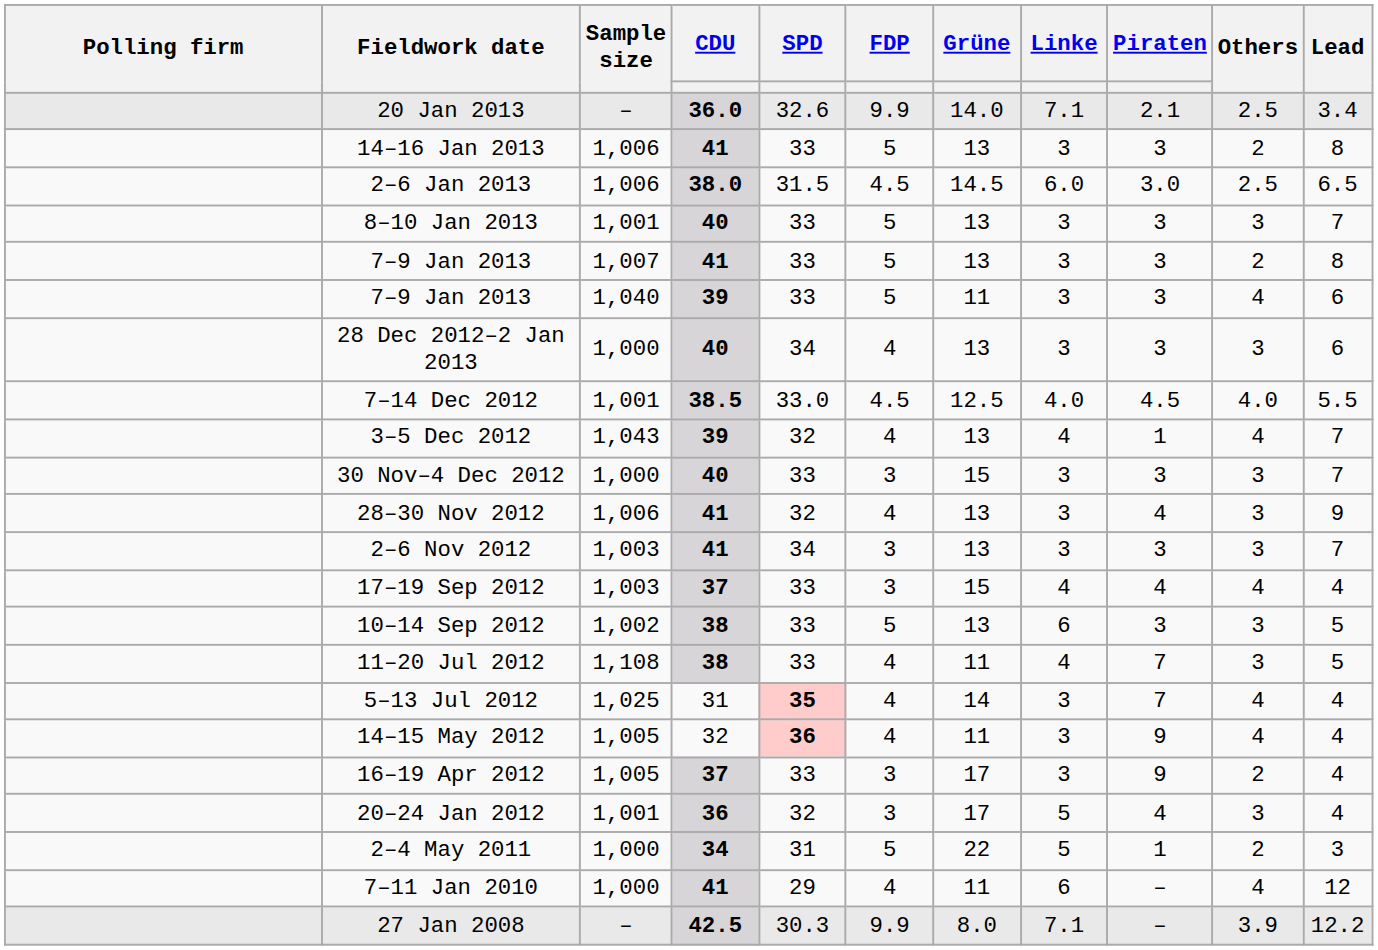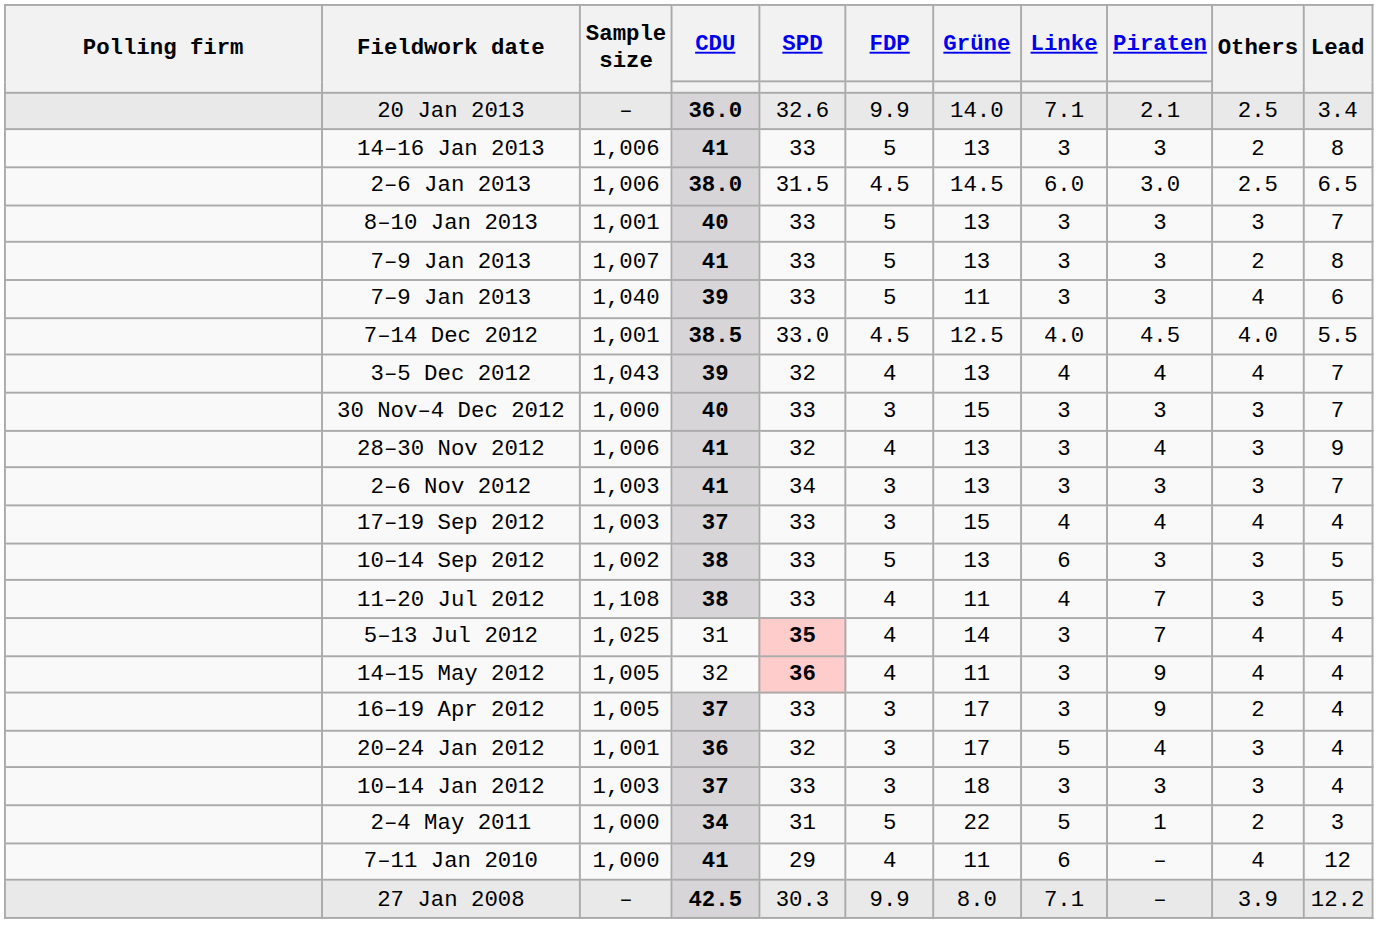- row: (451, 349)
(1160, 438) 1 -> (1160, 373) 4
+ row: (451, 786)
